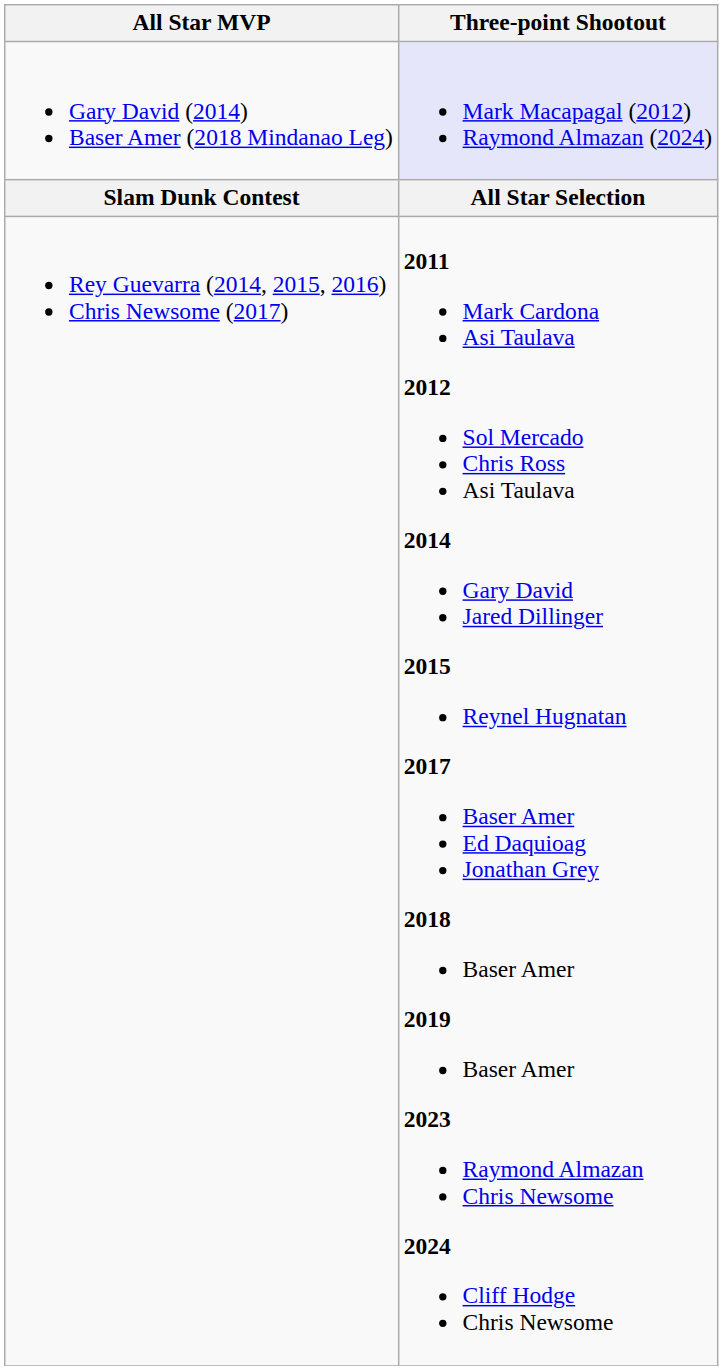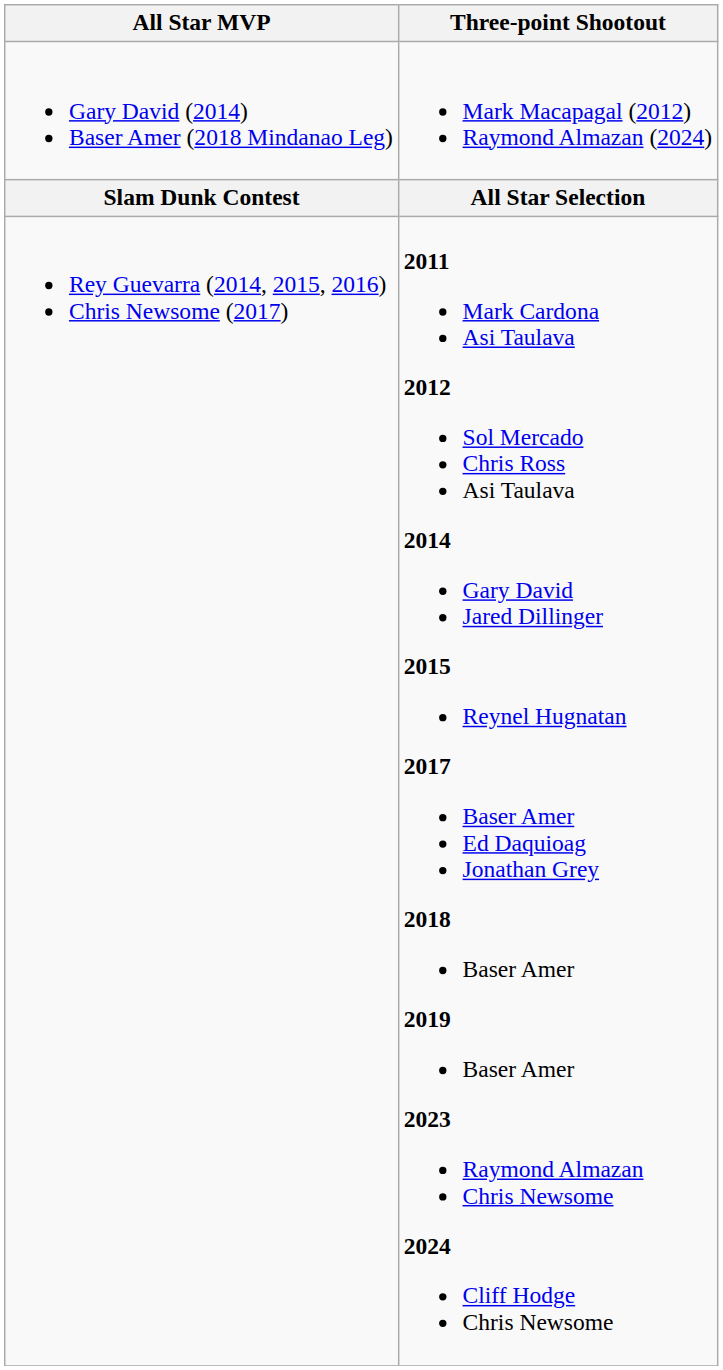(558, 124) lavender background -> (558, 124) no background
